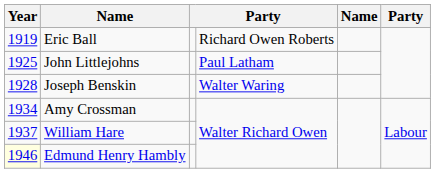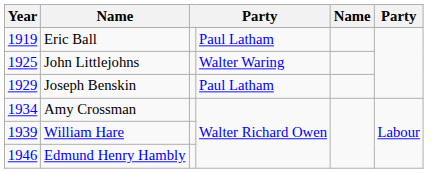(267, 39) Richard Owen Roberts -> (237, 39) Paul Latham
(237, 62) Paul Latham -> (242, 62) Walter Waring
(23, 86) 1928 -> (23, 86) 1929
(242, 86) Walter Waring -> (237, 86) Paul Latham
(23, 132) 1937 -> (23, 132) 1939
(23, 156) lightyellow background -> (23, 156) no background
